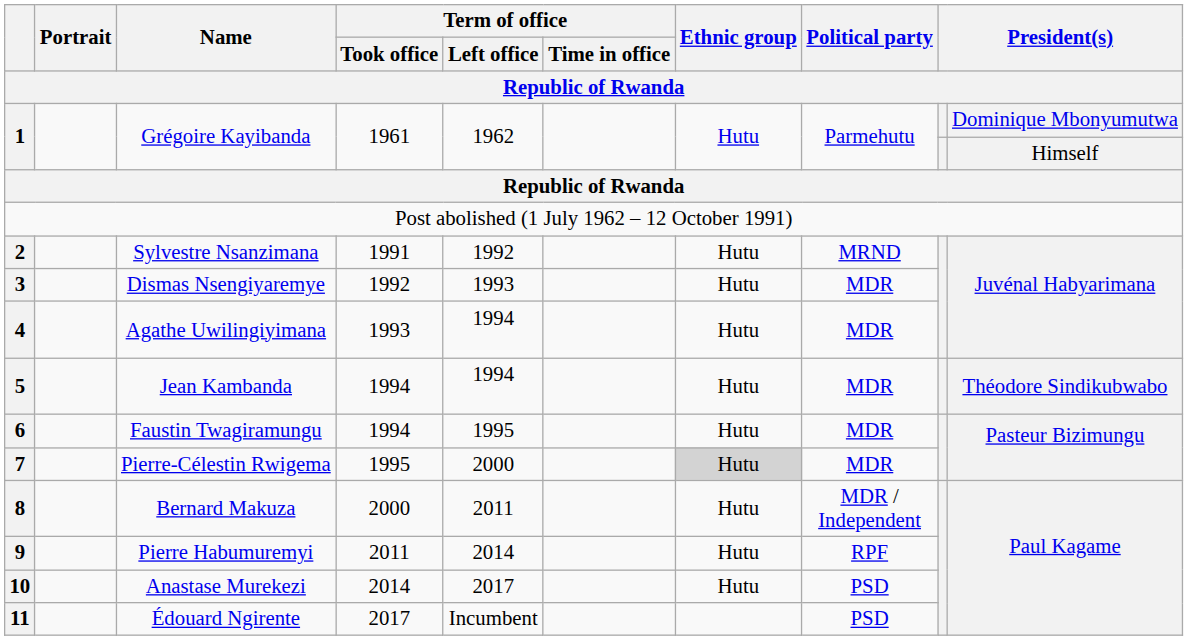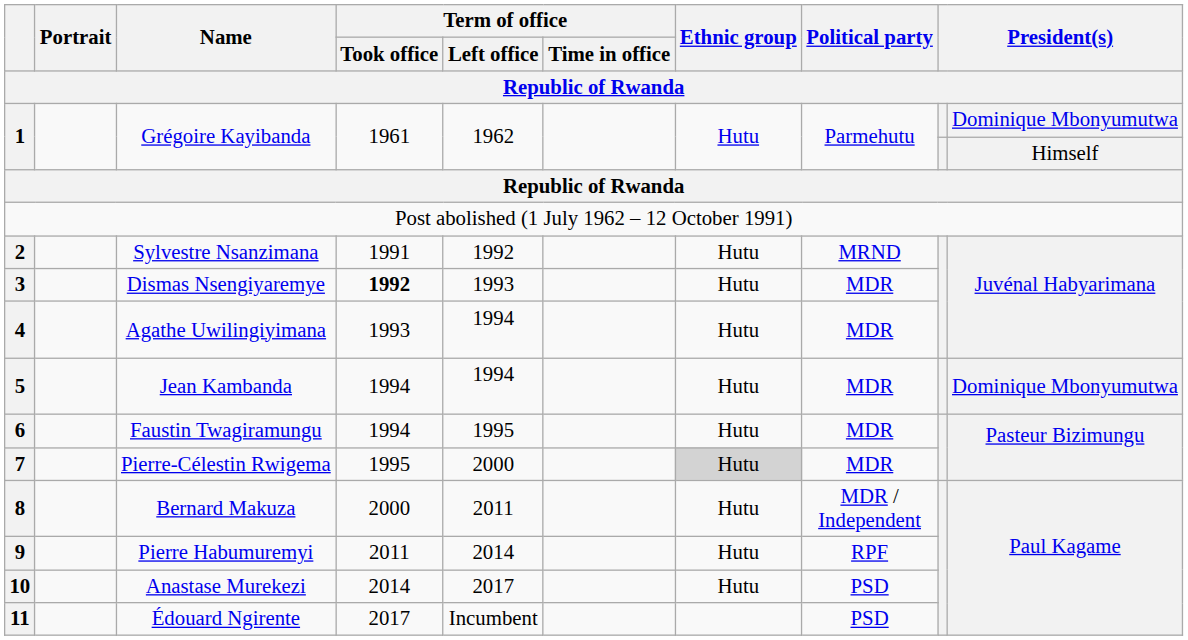(389, 284) normal -> (389, 284) bold
(1065, 385) Théodore Sindikubwabo -> (1065, 385) Dominique Mbonyumutwa
